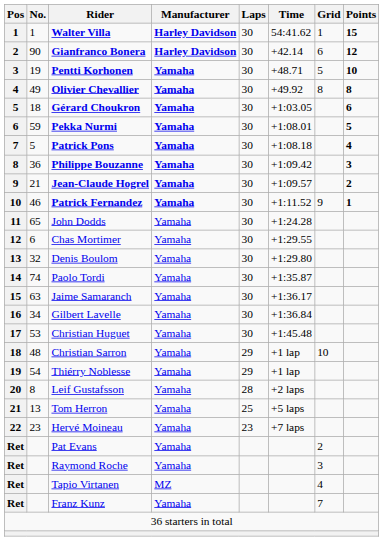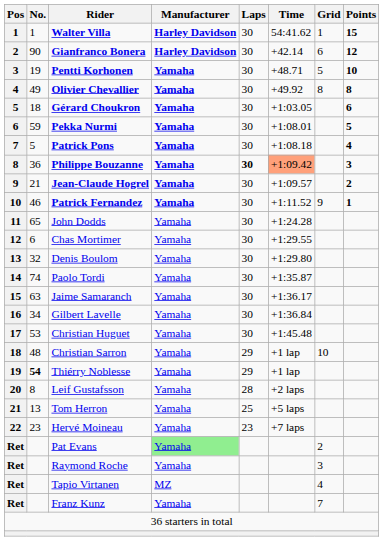(247, 164) normal -> (247, 164) bold
(291, 164) no background -> (291, 164) lightsalmon background
(35, 371) normal -> (35, 371) bold
(173, 446) no background -> (173, 446) lightgreen background
